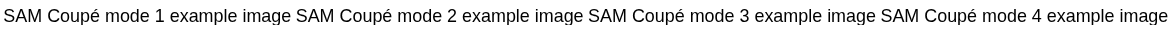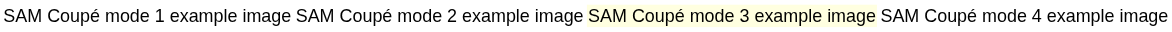(732, 15) no background -> (732, 15) lightyellow background
